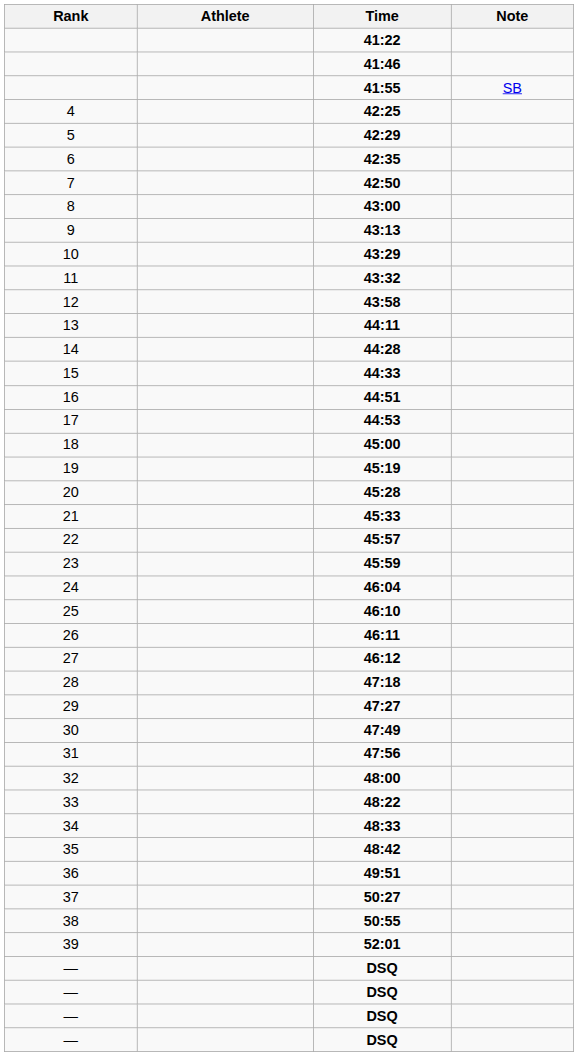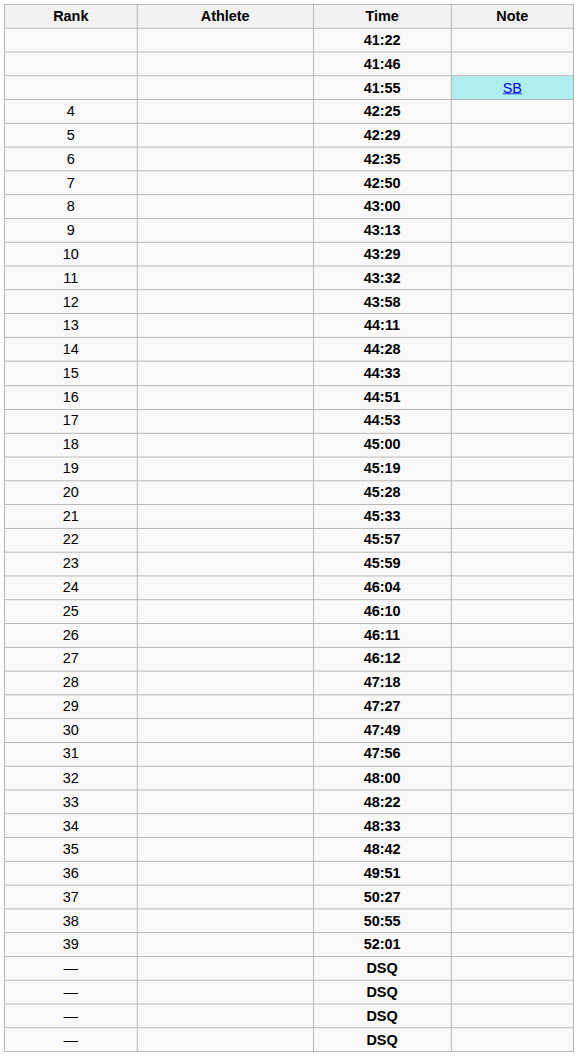(512, 87) no background -> (512, 87) paleturquoise background
